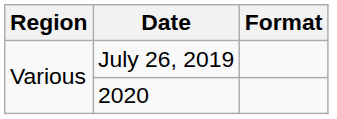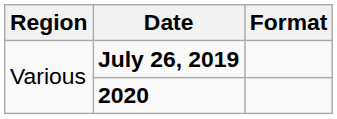(166, 58) normal -> (169, 58) bold
(124, 95) normal -> (124, 95) bold
